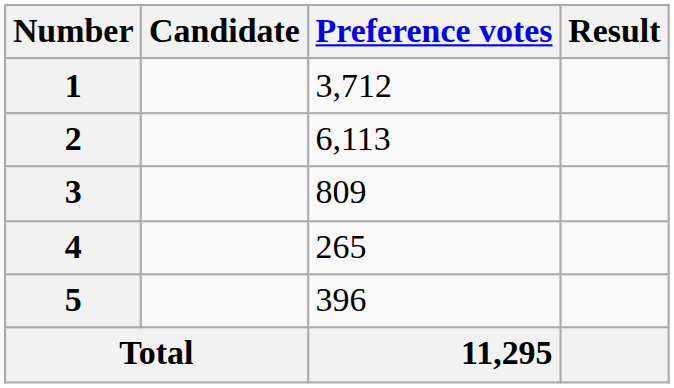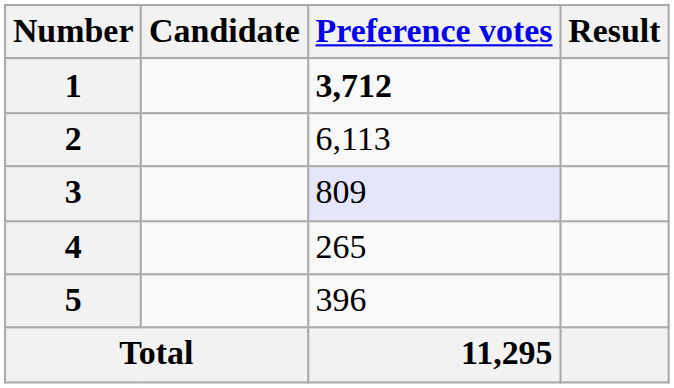(354, 85) normal -> (354, 85) bold
(341, 192) no background -> (341, 192) lavender background
